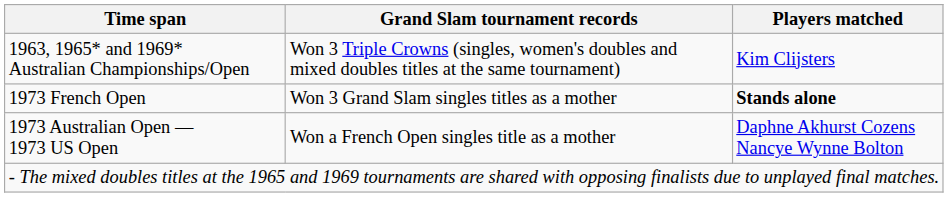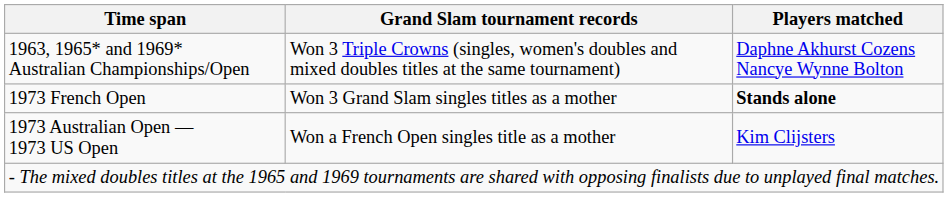(786, 58) Kim Clijsters -> (826, 58) Daphne Akhurst Cozens Nancye Wynne Bolton
(826, 137) Daphne Akhurst Cozens Nancye Wynne Bolton -> (786, 137) Kim Clijsters
